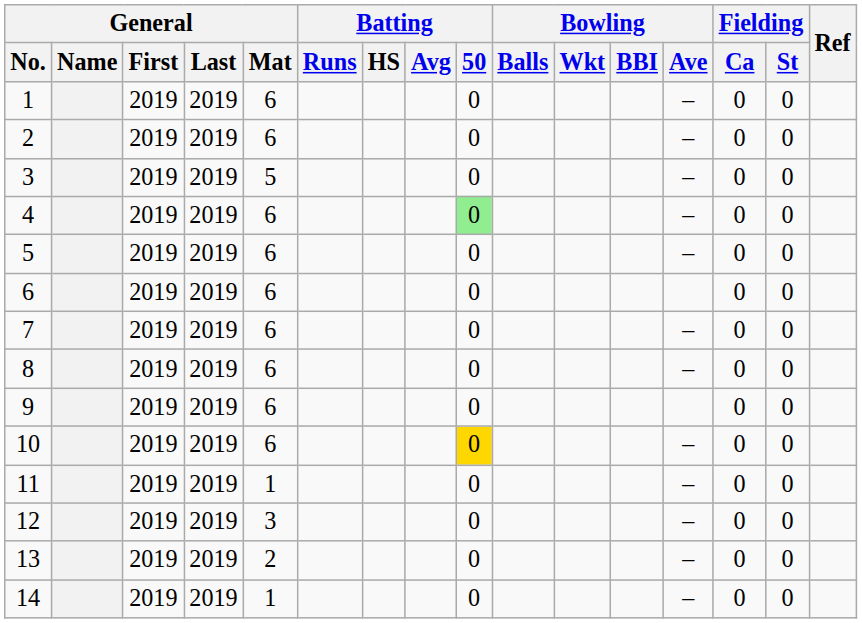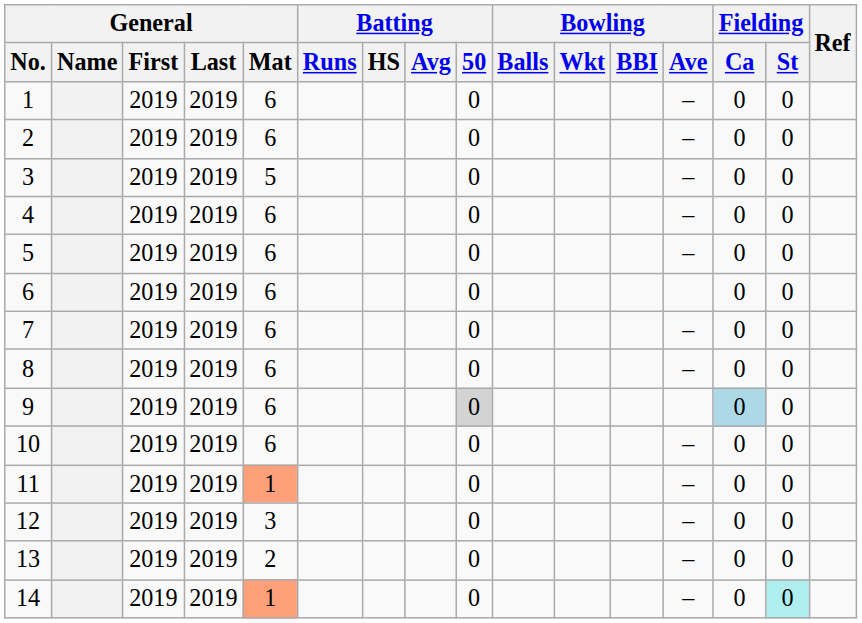(474, 215) lightgreen background -> (474, 215) no background
(474, 406) no background -> (474, 406) lightgrey background
(740, 406) no background -> (740, 406) lightblue background
(474, 445) gold background -> (474, 445) no background
(270, 483) no background -> (270, 483) lightsalmon background
(270, 598) no background -> (270, 598) lightsalmon background
(788, 598) no background -> (788, 598) paleturquoise background
